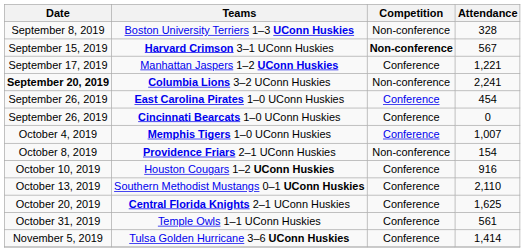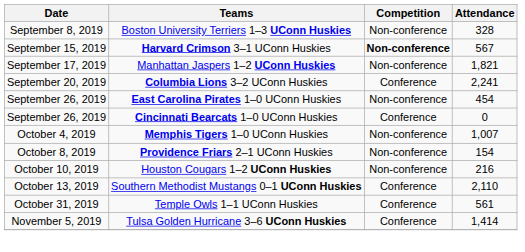(411, 65) Conference -> (408, 65) Non-conference
(488, 65) 1,221 -> (485, 65) 1,821
(58, 83) bold -> (56, 83) normal
(411, 83) Non-conference -> (408, 83) Conference
(411, 100) Conference -> (408, 100) Non-conference
(411, 134) Conference -> (408, 134) Non-conference
(411, 169) Conference -> (408, 169) Non-conference
(488, 169) 916 -> (485, 169) 216
- row: (239, 204)
